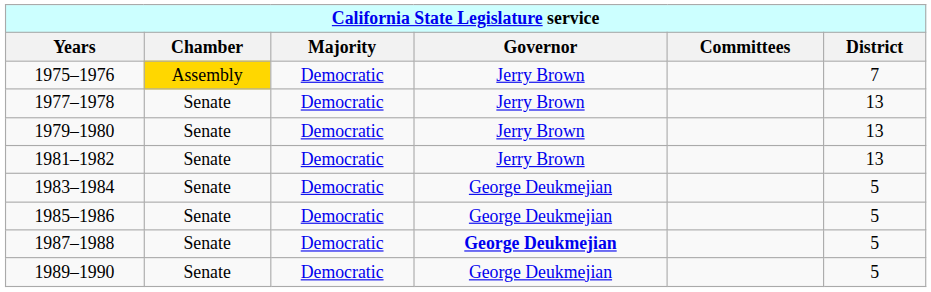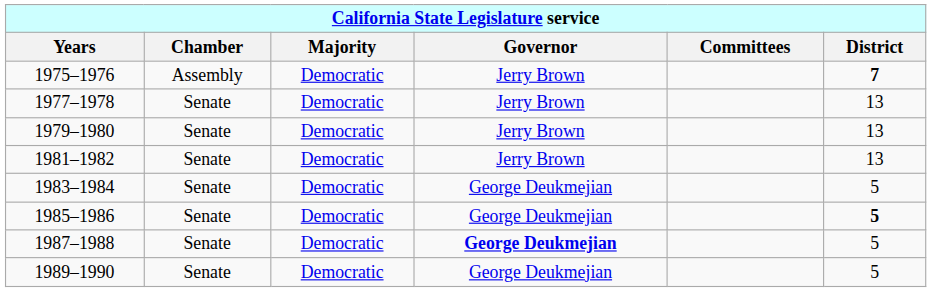(207, 74) gold background -> (207, 74) no background
(875, 74) normal -> (875, 74) bold
(875, 215) normal -> (875, 215) bold
